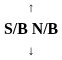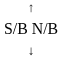(31, 28) bold -> (31, 28) normal
